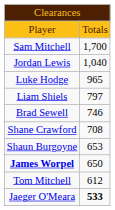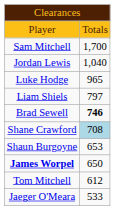(95, 113) normal -> (95, 113) bold
(95, 130) no background -> (95, 130) lightblue background
(95, 197) bold -> (95, 197) normal
